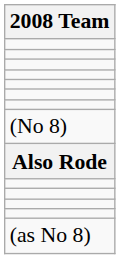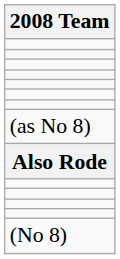(38, 126) (No 8) -> (50, 126) (as No 8)
(50, 235) (as No 8) -> (38, 235) (No 8)
